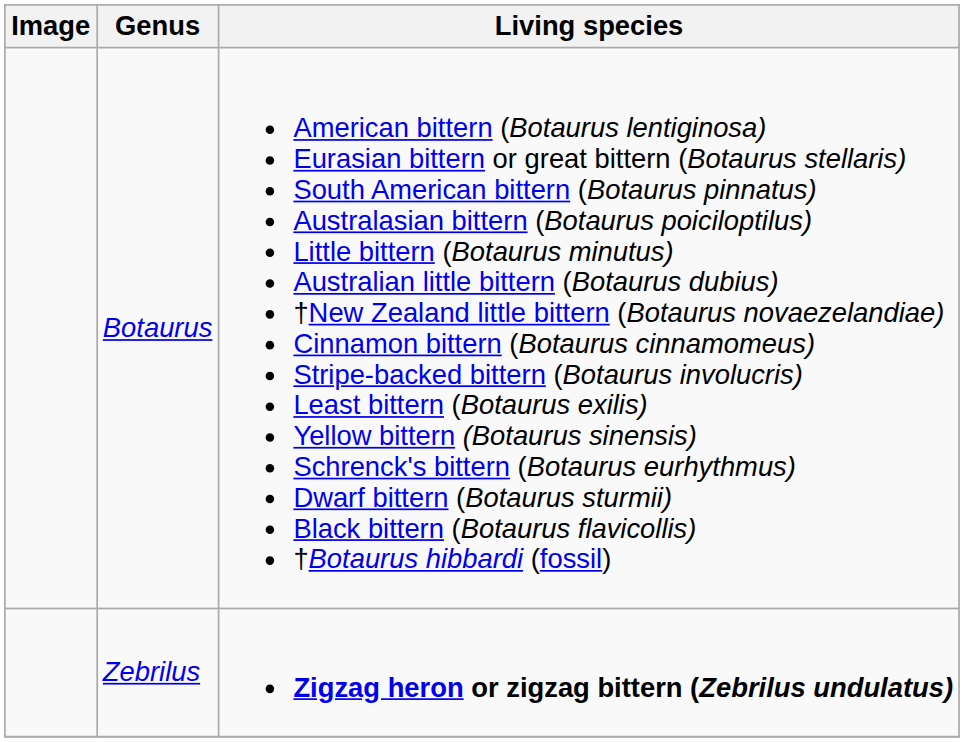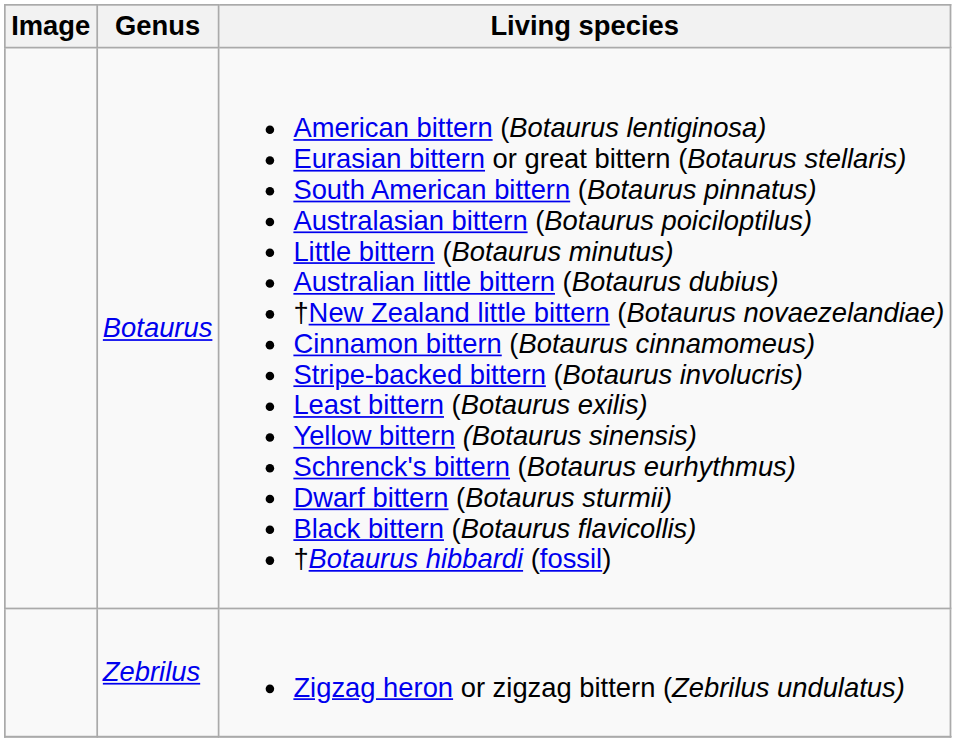(589, 688) bold -> (585, 688) normal
